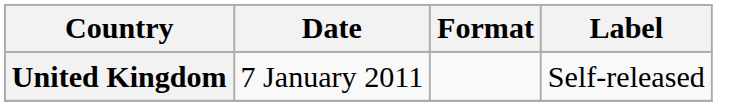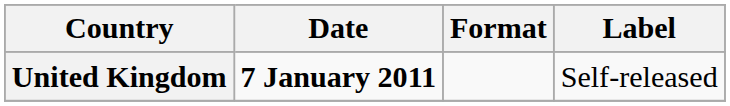(332, 76) normal -> (338, 76) bold
